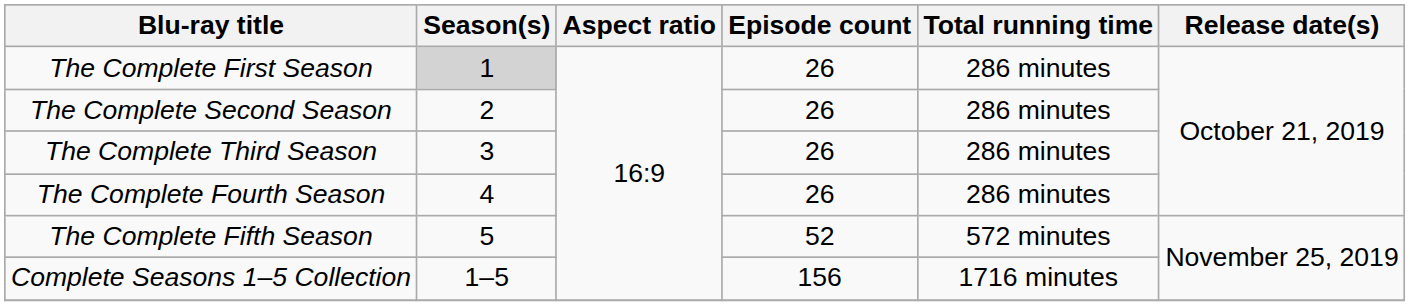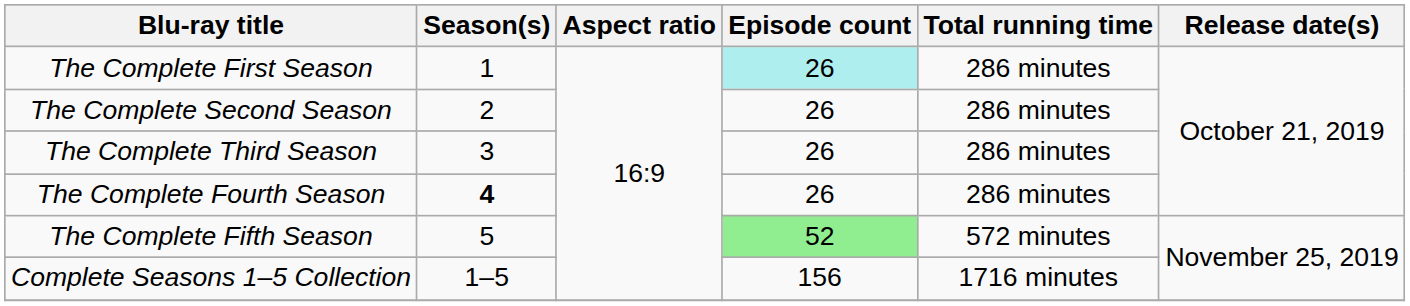(487, 67) lightgrey background -> (487, 67) no background
(820, 67) no background -> (820, 67) paleturquoise background
(487, 194) normal -> (487, 194) bold
(820, 236) no background -> (820, 236) lightgreen background
